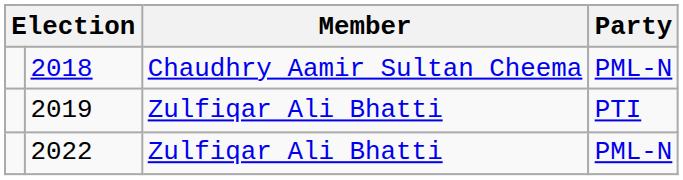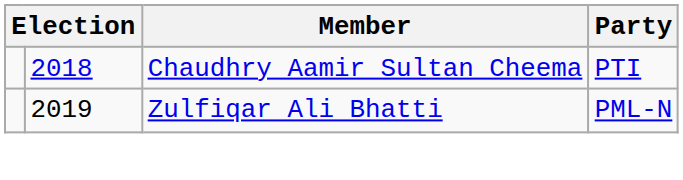(634, 68) PML-N -> (618, 68) PTI
(618, 110) PTI -> (634, 110) PML-N
- row: (62, 153)
